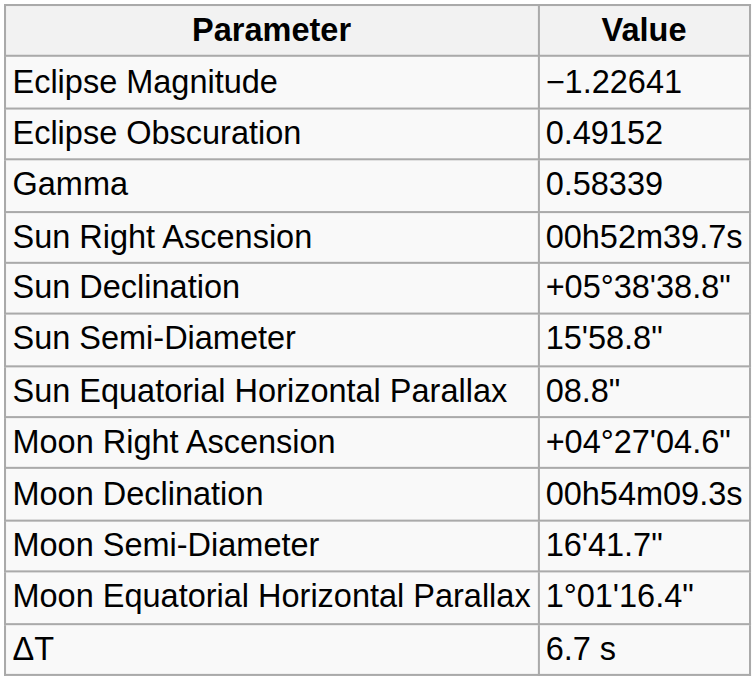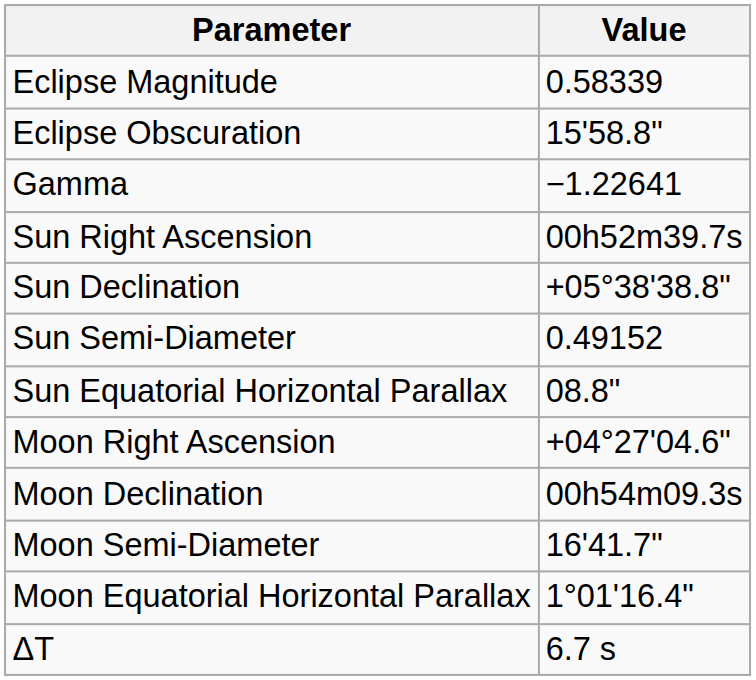(614, 81) −1.22641 -> (604, 81) 0.58339
(604, 133) 0.49152 -> (604, 133) 15'58.8"
(604, 184) 0.58339 -> (614, 184) −1.22641
(604, 339) 15'58.8" -> (604, 339) 0.49152
